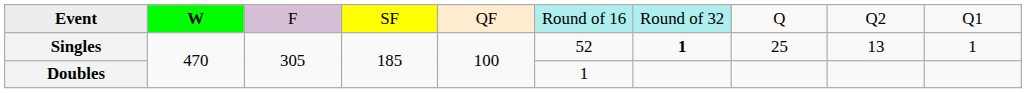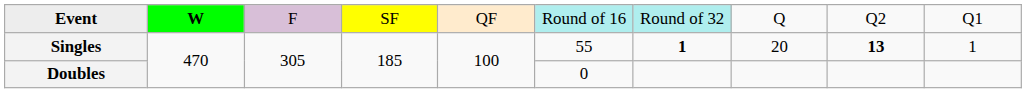(584, 46) 52 -> (584, 46) 55
(779, 46) 25 -> (779, 46) 20
(876, 46) normal -> (876, 46) bold
(584, 74) 1 -> (584, 74) 0
